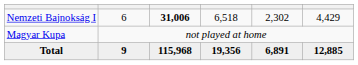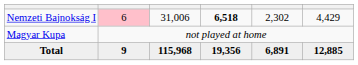(124, 17) no background -> (124, 17) pink background
(175, 17) bold -> (175, 17) normal
(226, 17) normal -> (226, 17) bold
